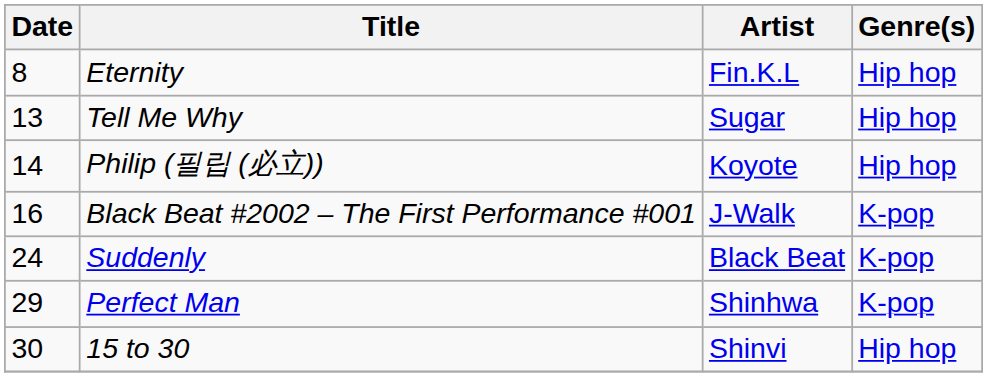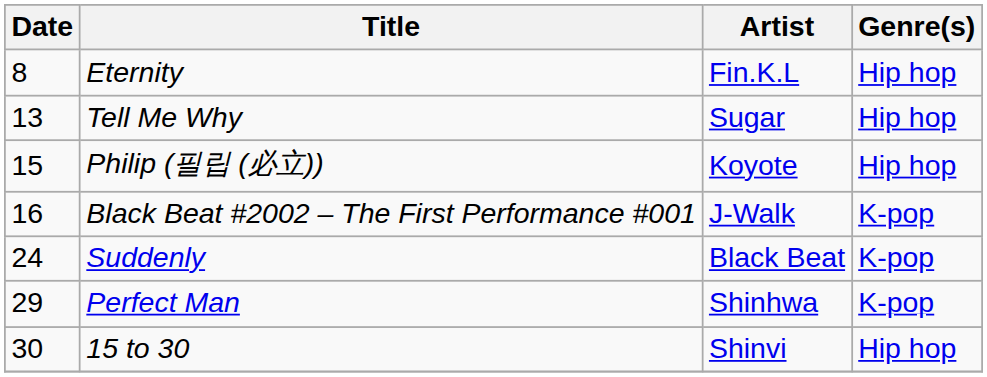(27, 165) 14 -> (27, 165) 15
